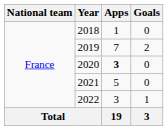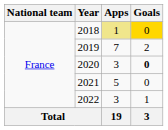(116, 30) no background -> (116, 30) khaki background
(147, 30) no background -> (147, 30) gold background
(116, 64) bold -> (116, 64) normal
(147, 64) normal -> (147, 64) bold
